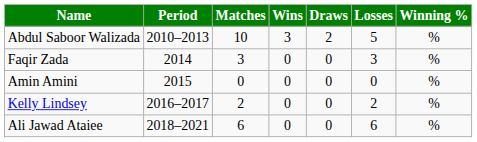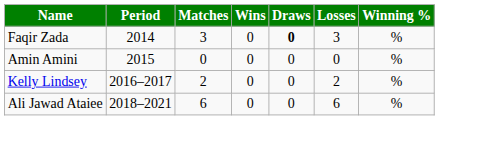- row: (74, 37)
(329, 59) normal -> (291, 37) bold
